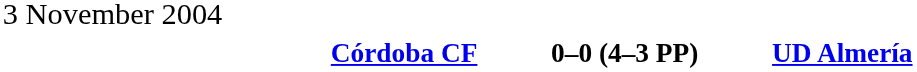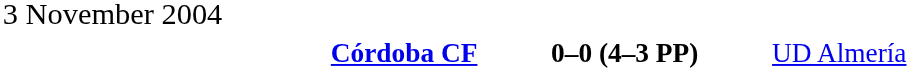(842, 53) bold -> (839, 53) normal
